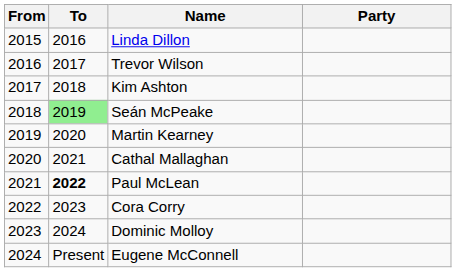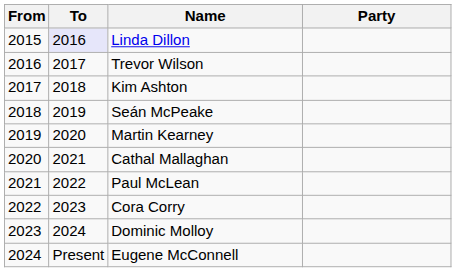(69, 40) no background -> (69, 40) lavender background
(69, 111) lightgreen background -> (69, 111) no background
(69, 183) bold -> (69, 183) normal
